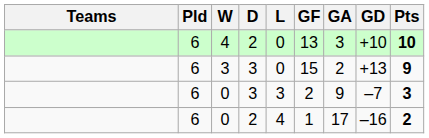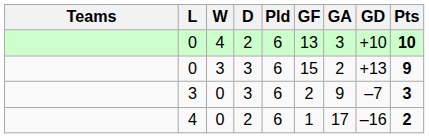columns swapped: (195, 17) <-> (280, 17)
